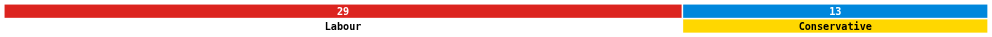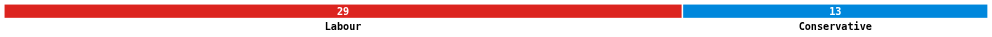(835, 26) gold background -> (835, 26) no background
